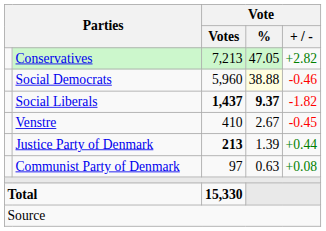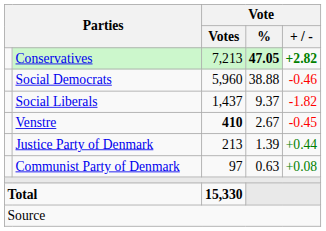(264, 58) normal -> (264, 58) bold
(301, 58) normal -> (301, 58) bold
(264, 79) lightyellow background -> (264, 79) no background
(227, 101) bold -> (227, 101) normal
(267, 101) bold -> (267, 101) normal
(232, 123) normal -> (232, 123) bold
(232, 144) bold -> (232, 144) normal
